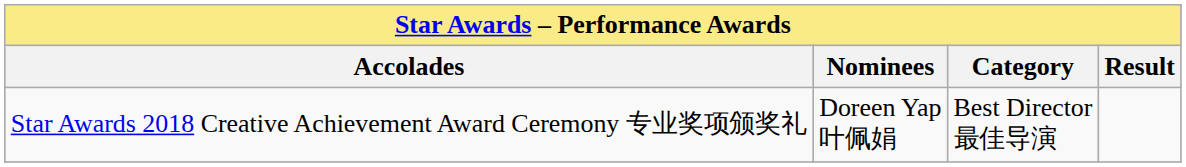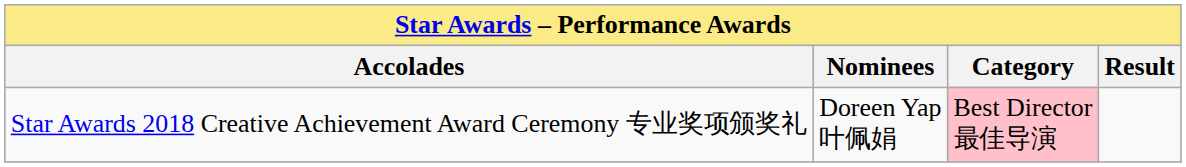(1023, 122) no background -> (1023, 122) pink background
